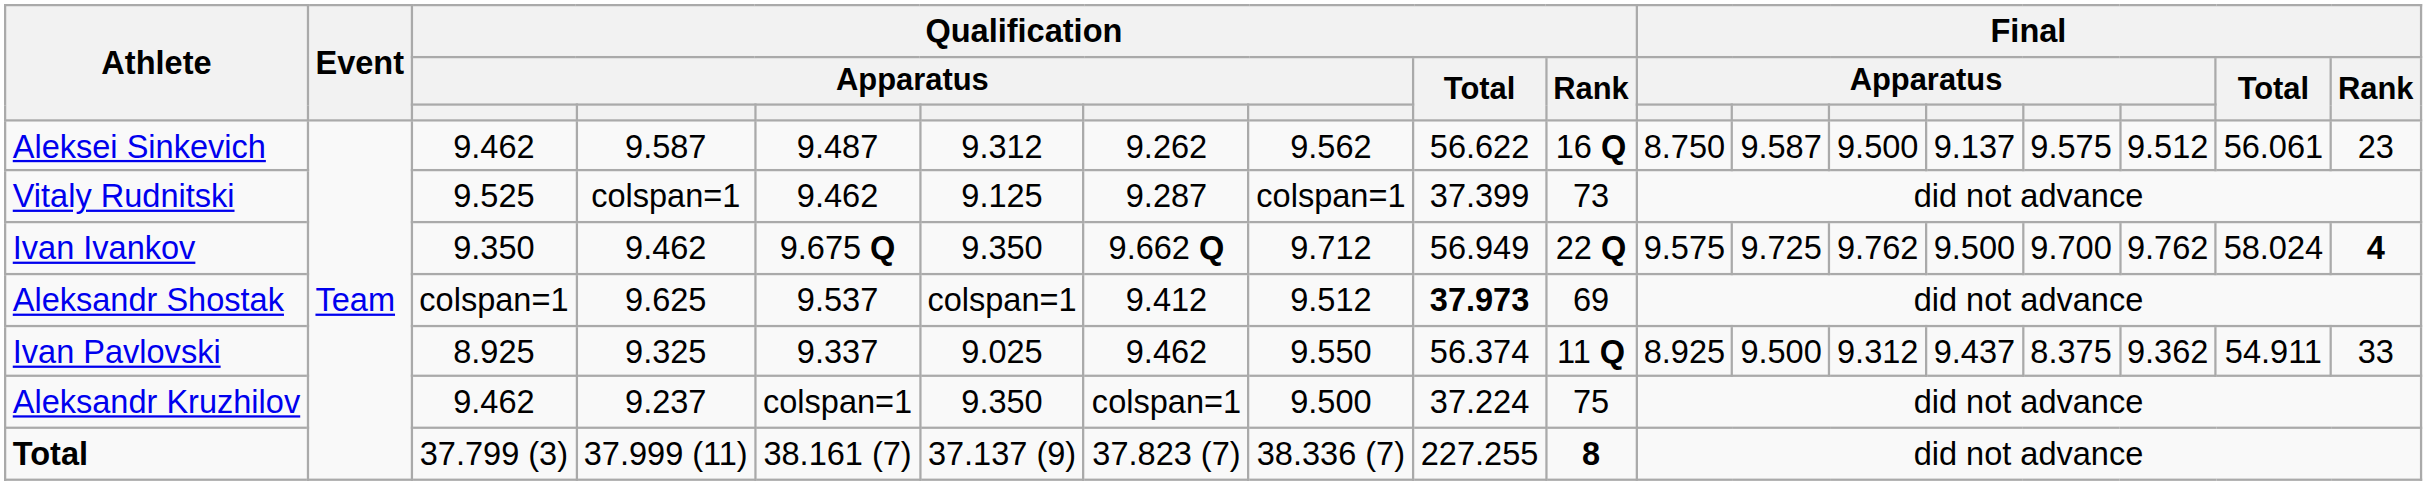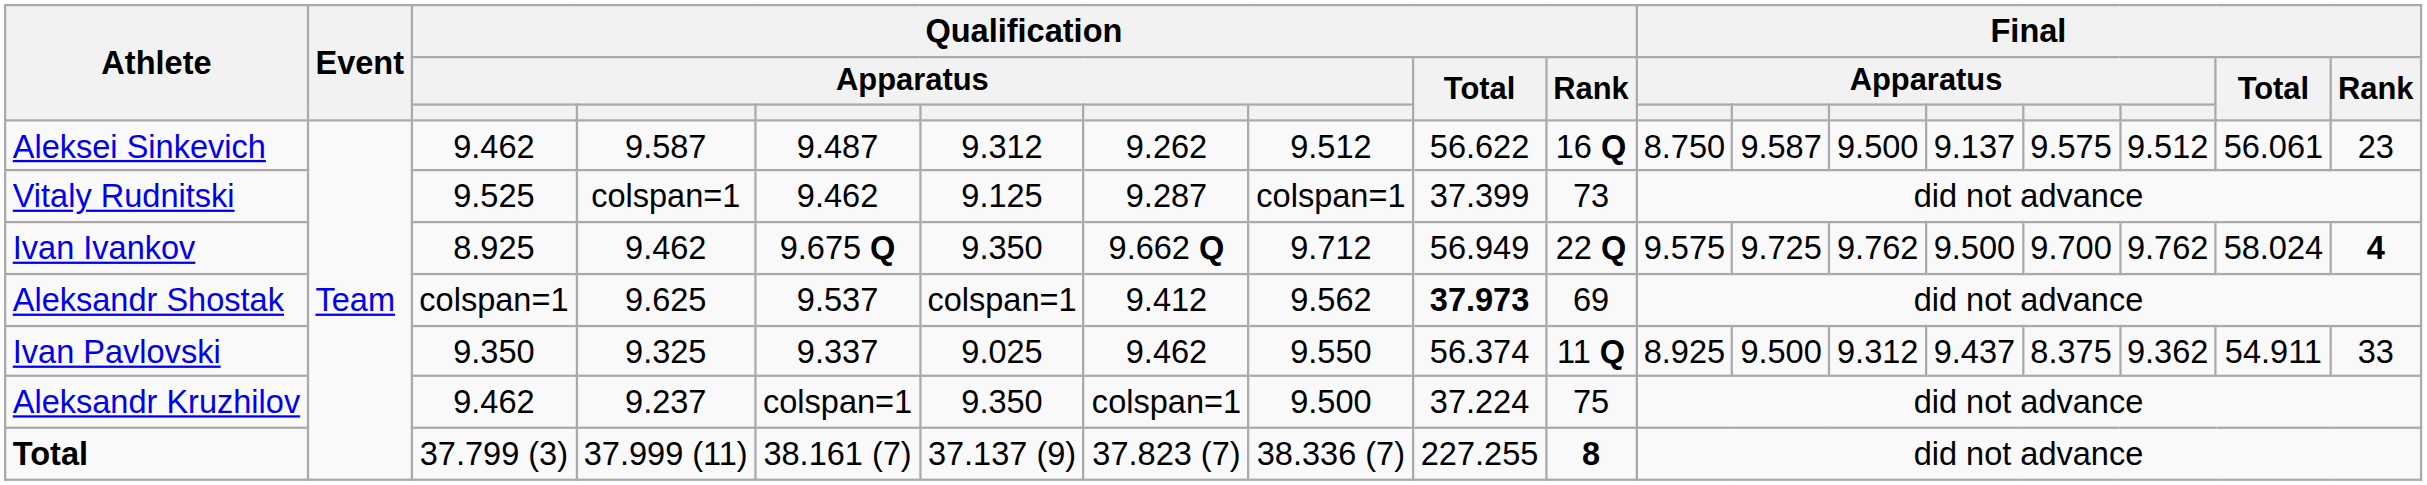(1331, 146) 9.562 -> (1331, 146) 9.512
(494, 249) 9.350 -> (494, 249) 8.925
(1331, 300) 9.512 -> (1331, 300) 9.562
(494, 351) 8.925 -> (494, 351) 9.350
